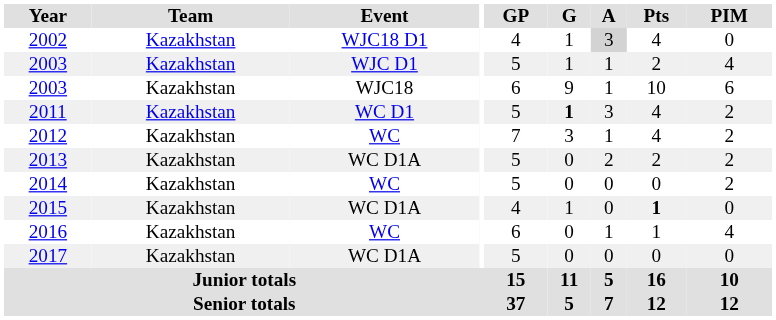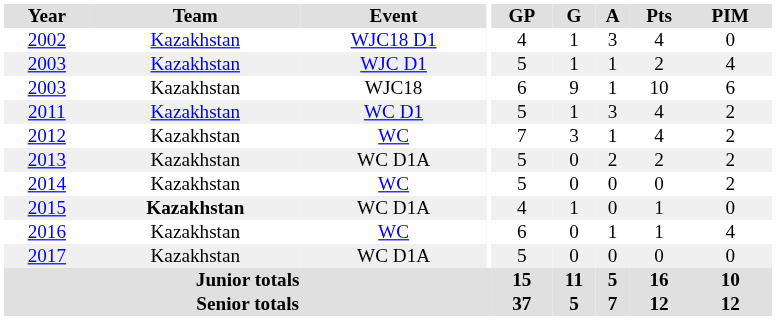(609, 39) lightgrey background -> (613, 39) no background
(569, 111) bold -> (574, 111) normal
(191, 207) normal -> (195, 207) bold
(656, 207) bold -> (659, 207) normal
